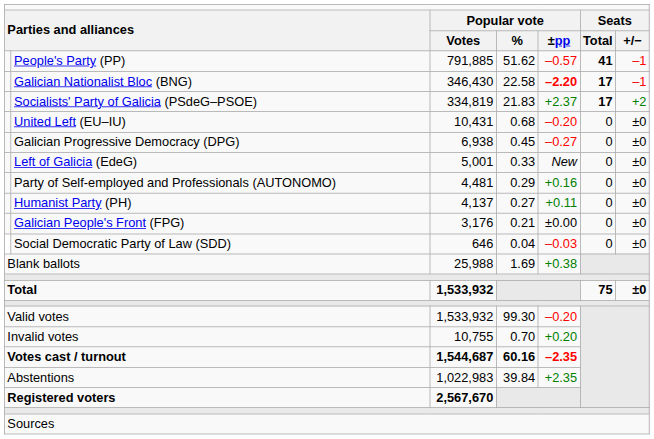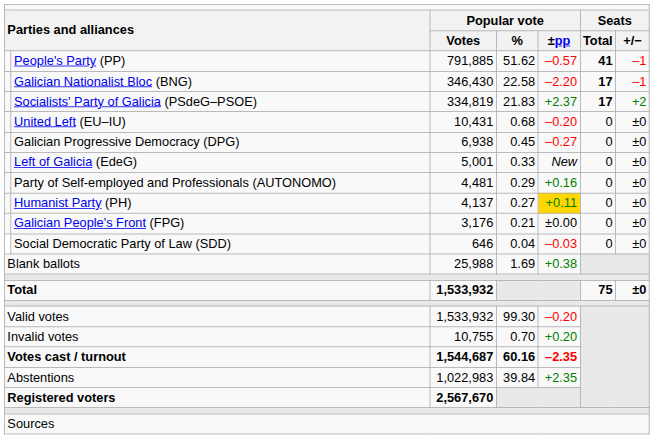(561, 81) bold -> (561, 81) normal
(561, 203) no background -> (561, 203) gold background
